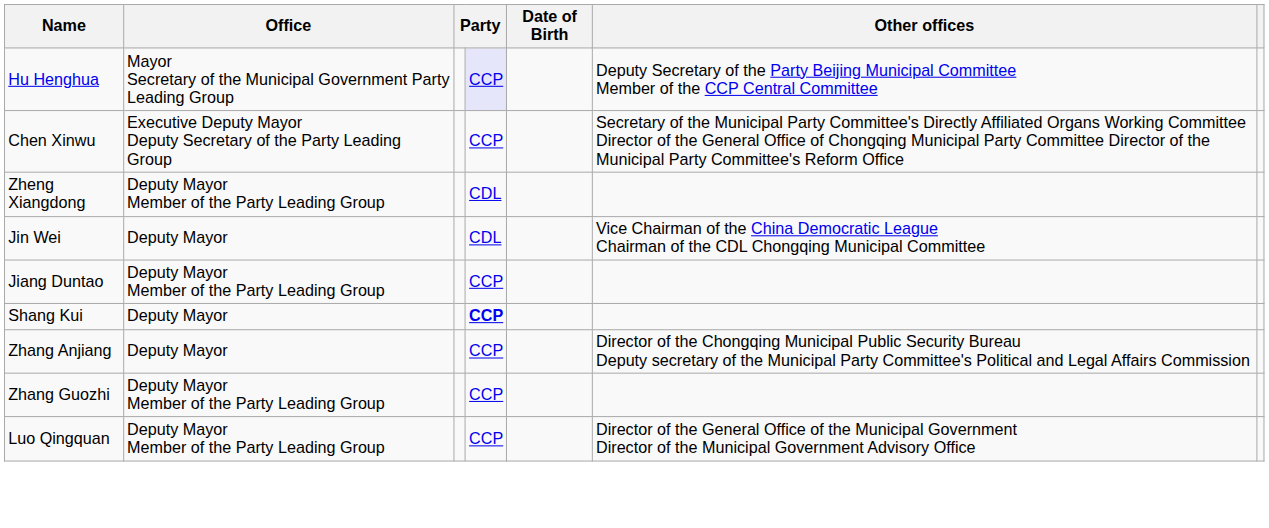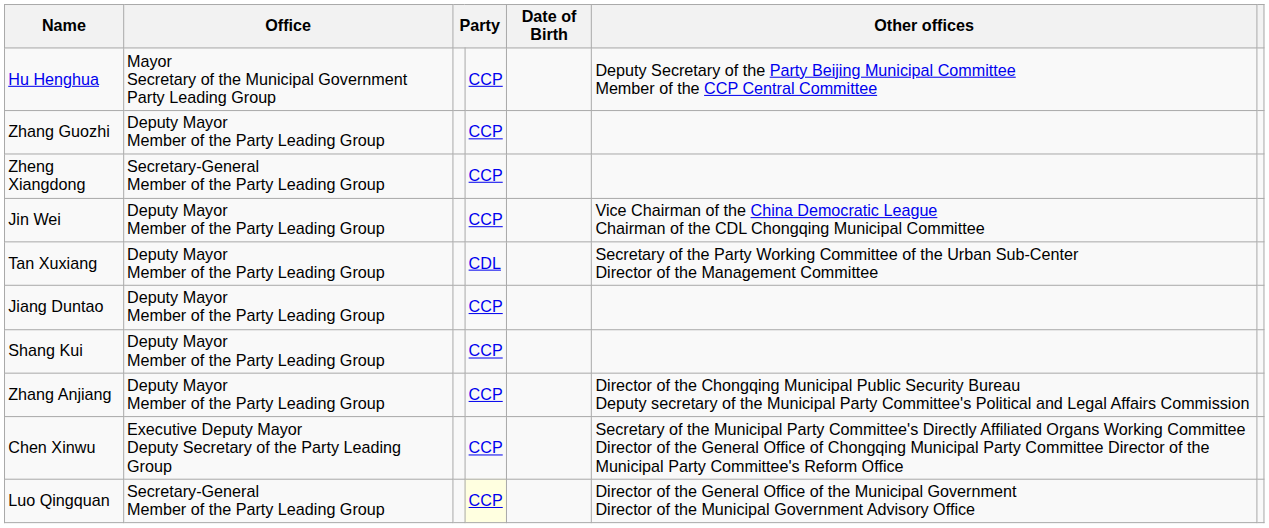(486, 79) lavender background -> (486, 79) no background
rows swapped: (52, 141) <-> (59, 395)
(256, 194) Deputy Mayor Member of the Party Leading Group -> (256, 176) Secretary-General Member of the Party Leading Group
(485, 194) CDL -> (486, 176) CCP
(177, 237) Deputy Mayor -> (256, 219) Deputy Mayor Member of the Party Leading Group
(485, 237) CDL -> (486, 219) CCP
+ row: (53, 263)
(177, 316) Deputy Mayor -> (256, 351) Deputy Mayor Member of the Party Leading Group
(486, 316) bold -> (486, 351) normal
(177, 351) Deputy Mayor -> (256, 395) Deputy Mayor Member of the Party Leading Group
(256, 438) Deputy Mayor Member of the Party Leading Group -> (256, 500) Secretary-General Member of the Party Leading Group
(486, 438) no background -> (486, 500) lightyellow background
